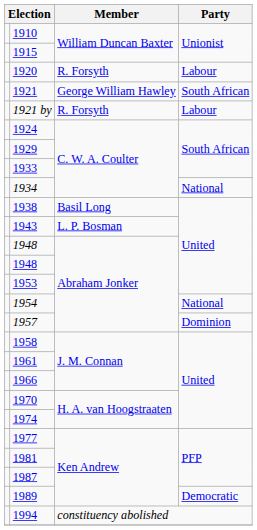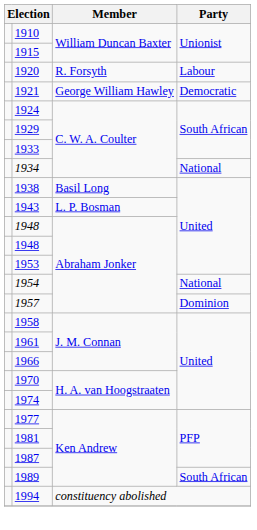(215, 91) South African -> (208, 91) Democratic
- row: (32, 110)
(210, 496) Democratic -> (214, 476) South African
